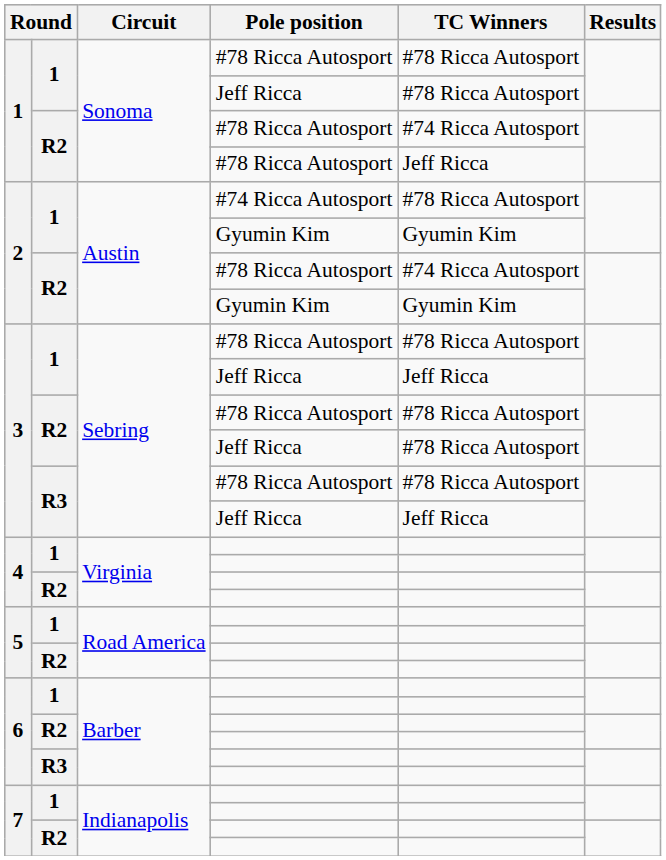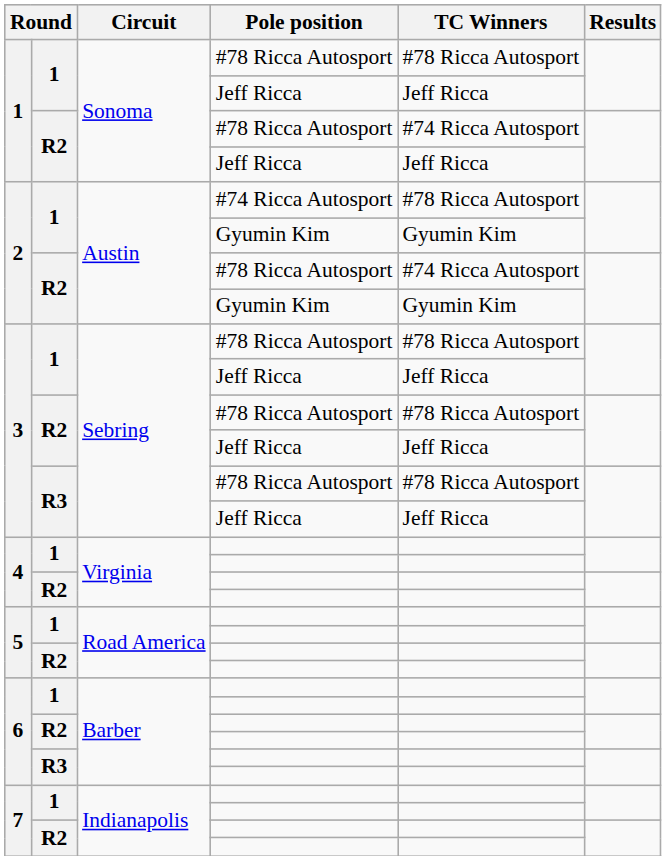(491, 92) #78 Ricca Autosport -> (446, 92) Jeff Ricca
(304, 163) #78 Ricca Autosport -> (259, 163) Jeff Ricca
(491, 447) #78 Ricca Autosport -> (446, 447) Jeff Ricca
